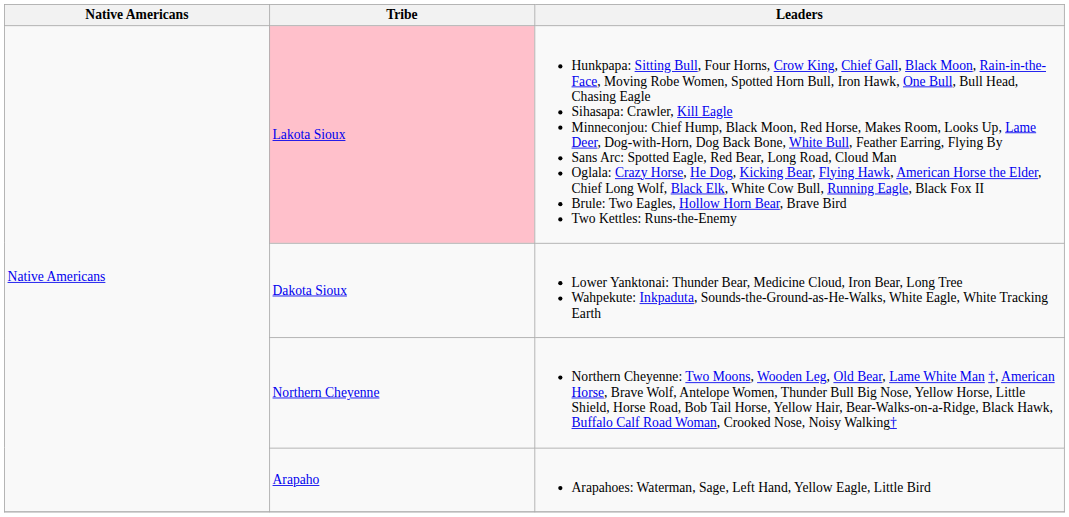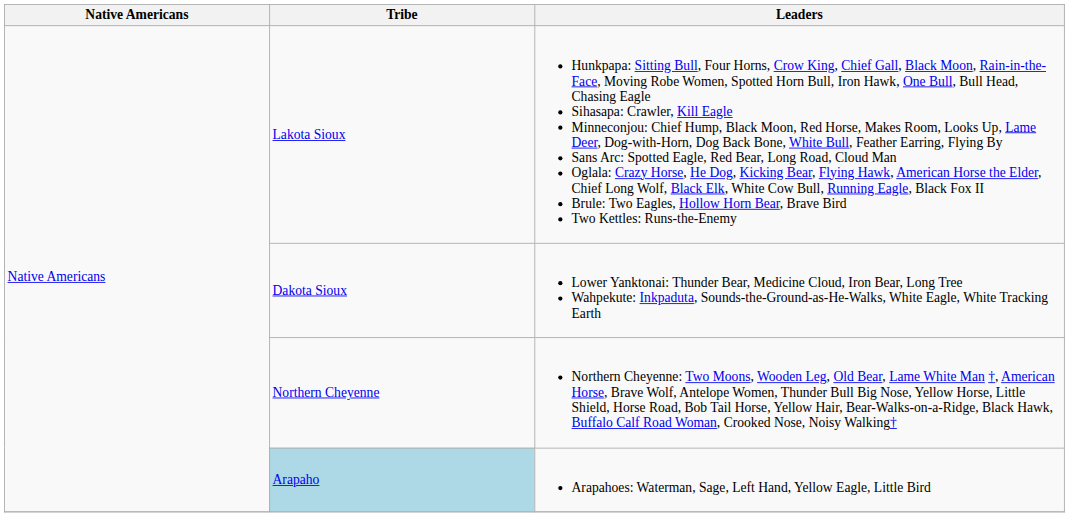(309, 134) pink background -> (309, 134) no background
(296, 479) no background -> (296, 479) lightblue background
